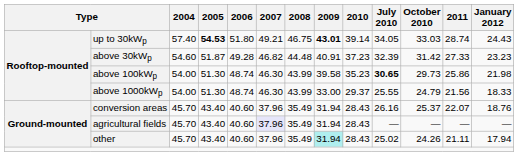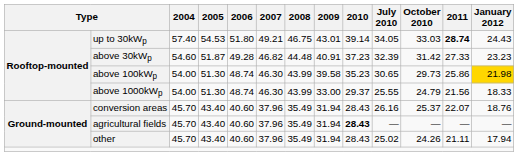(213, 39) bold -> (213, 39) normal
(329, 39) bold -> (329, 39) normal
(457, 39) normal -> (457, 39) bold
(386, 74) bold -> (386, 74) normal
(499, 74) no background -> (499, 74) gold background
(271, 123) lavender background -> (271, 123) no background
(358, 123) normal -> (358, 123) bold
(329, 139) paleturquoise background -> (329, 139) no background
